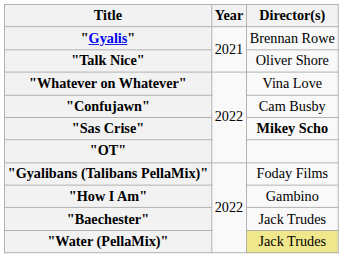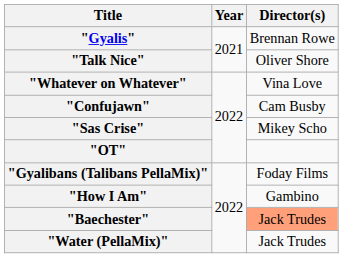(292, 128) bold -> (292, 128) normal
(292, 219) no background -> (292, 219) lightsalmon background
(292, 241) khaki background -> (292, 241) no background
